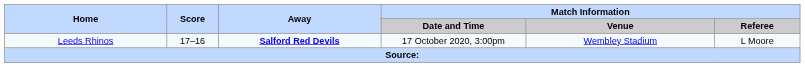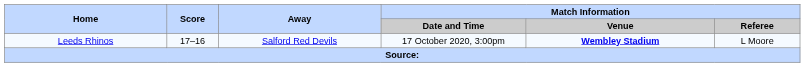(299, 41) bold -> (299, 41) normal
(620, 41) normal -> (620, 41) bold
